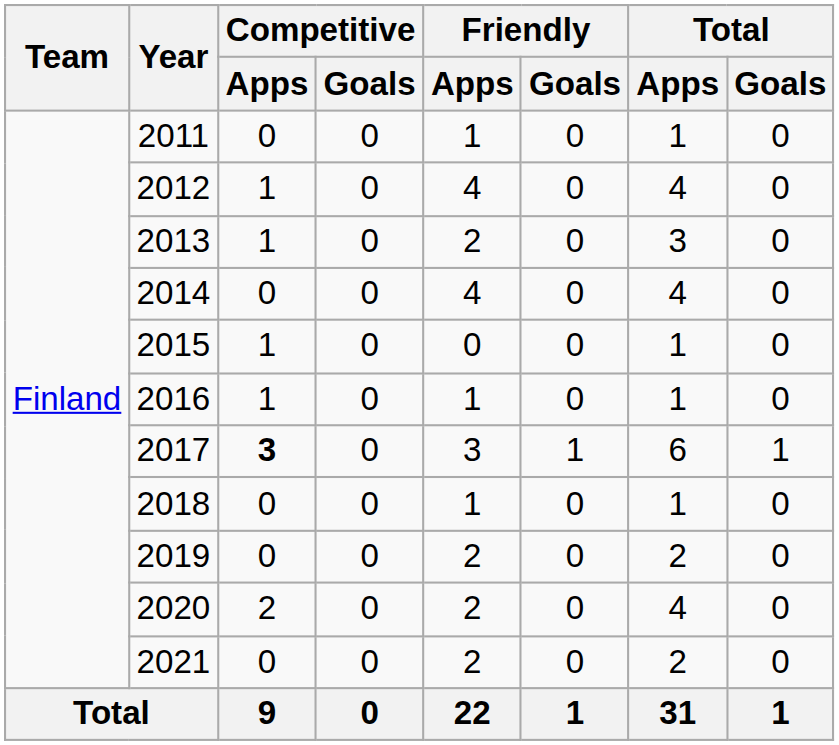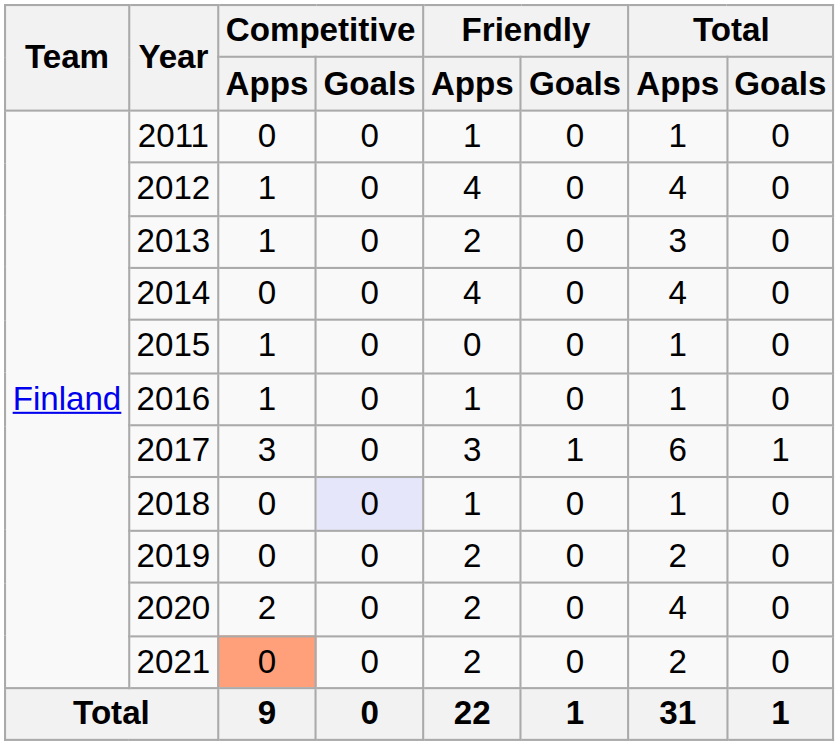(267, 450) bold -> (267, 450) normal
(370, 503) no background -> (370, 503) lavender background
(267, 661) no background -> (267, 661) lightsalmon background
